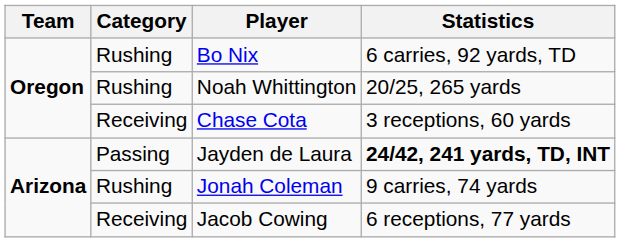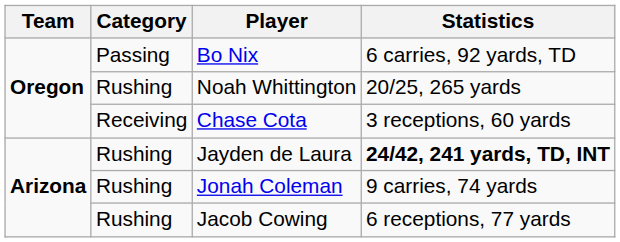(134, 54) Rushing -> (133, 54) Passing
(133, 153) Passing -> (134, 153) Rushing
(142, 219) Receiving -> (134, 219) Rushing
